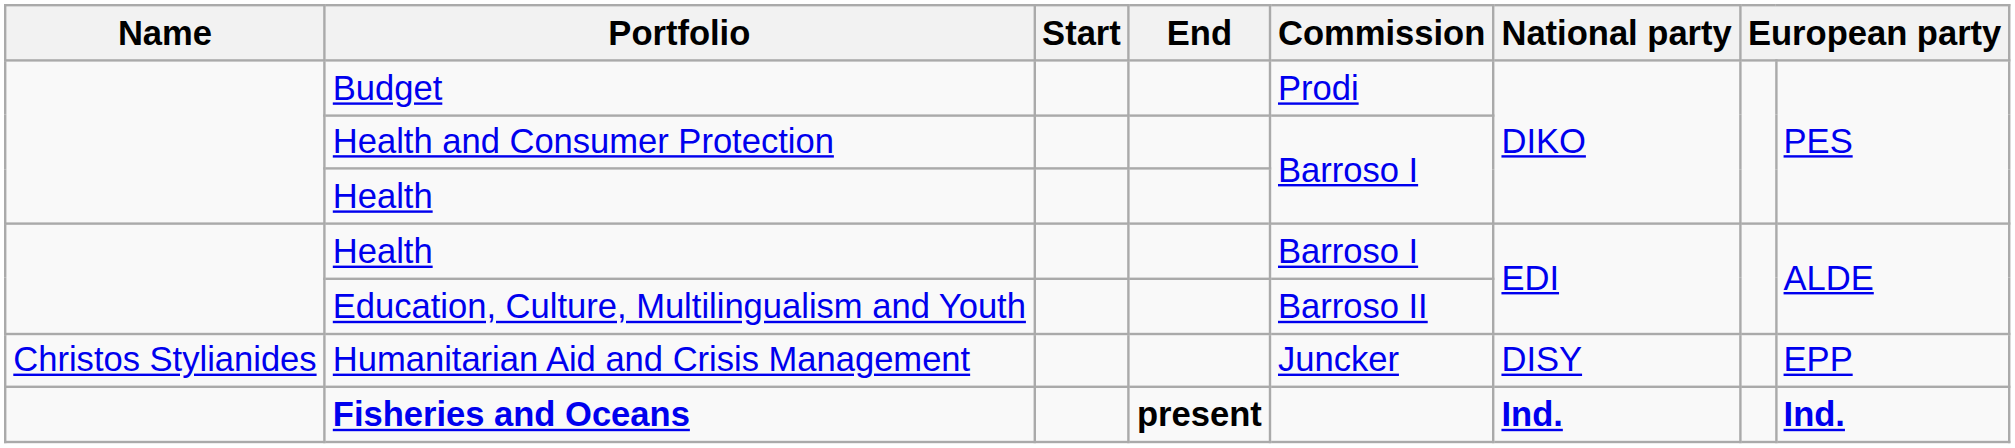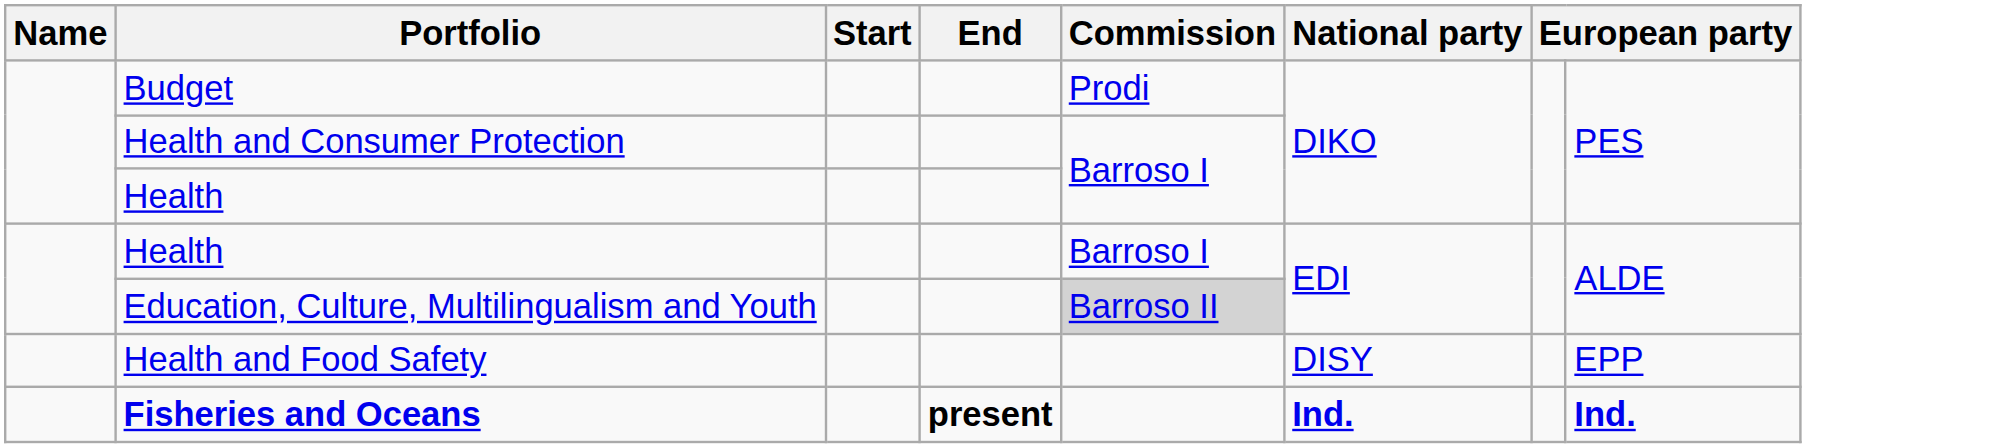(1353, 306) no background -> (1144, 306) lightgrey background
- row: (165, 360)
+ row: (60, 360)
